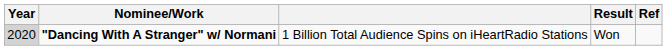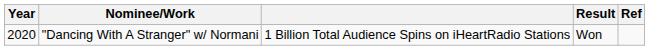(22, 34) lightgrey background -> (22, 34) no background
(159, 34) bold -> (150, 34) normal
